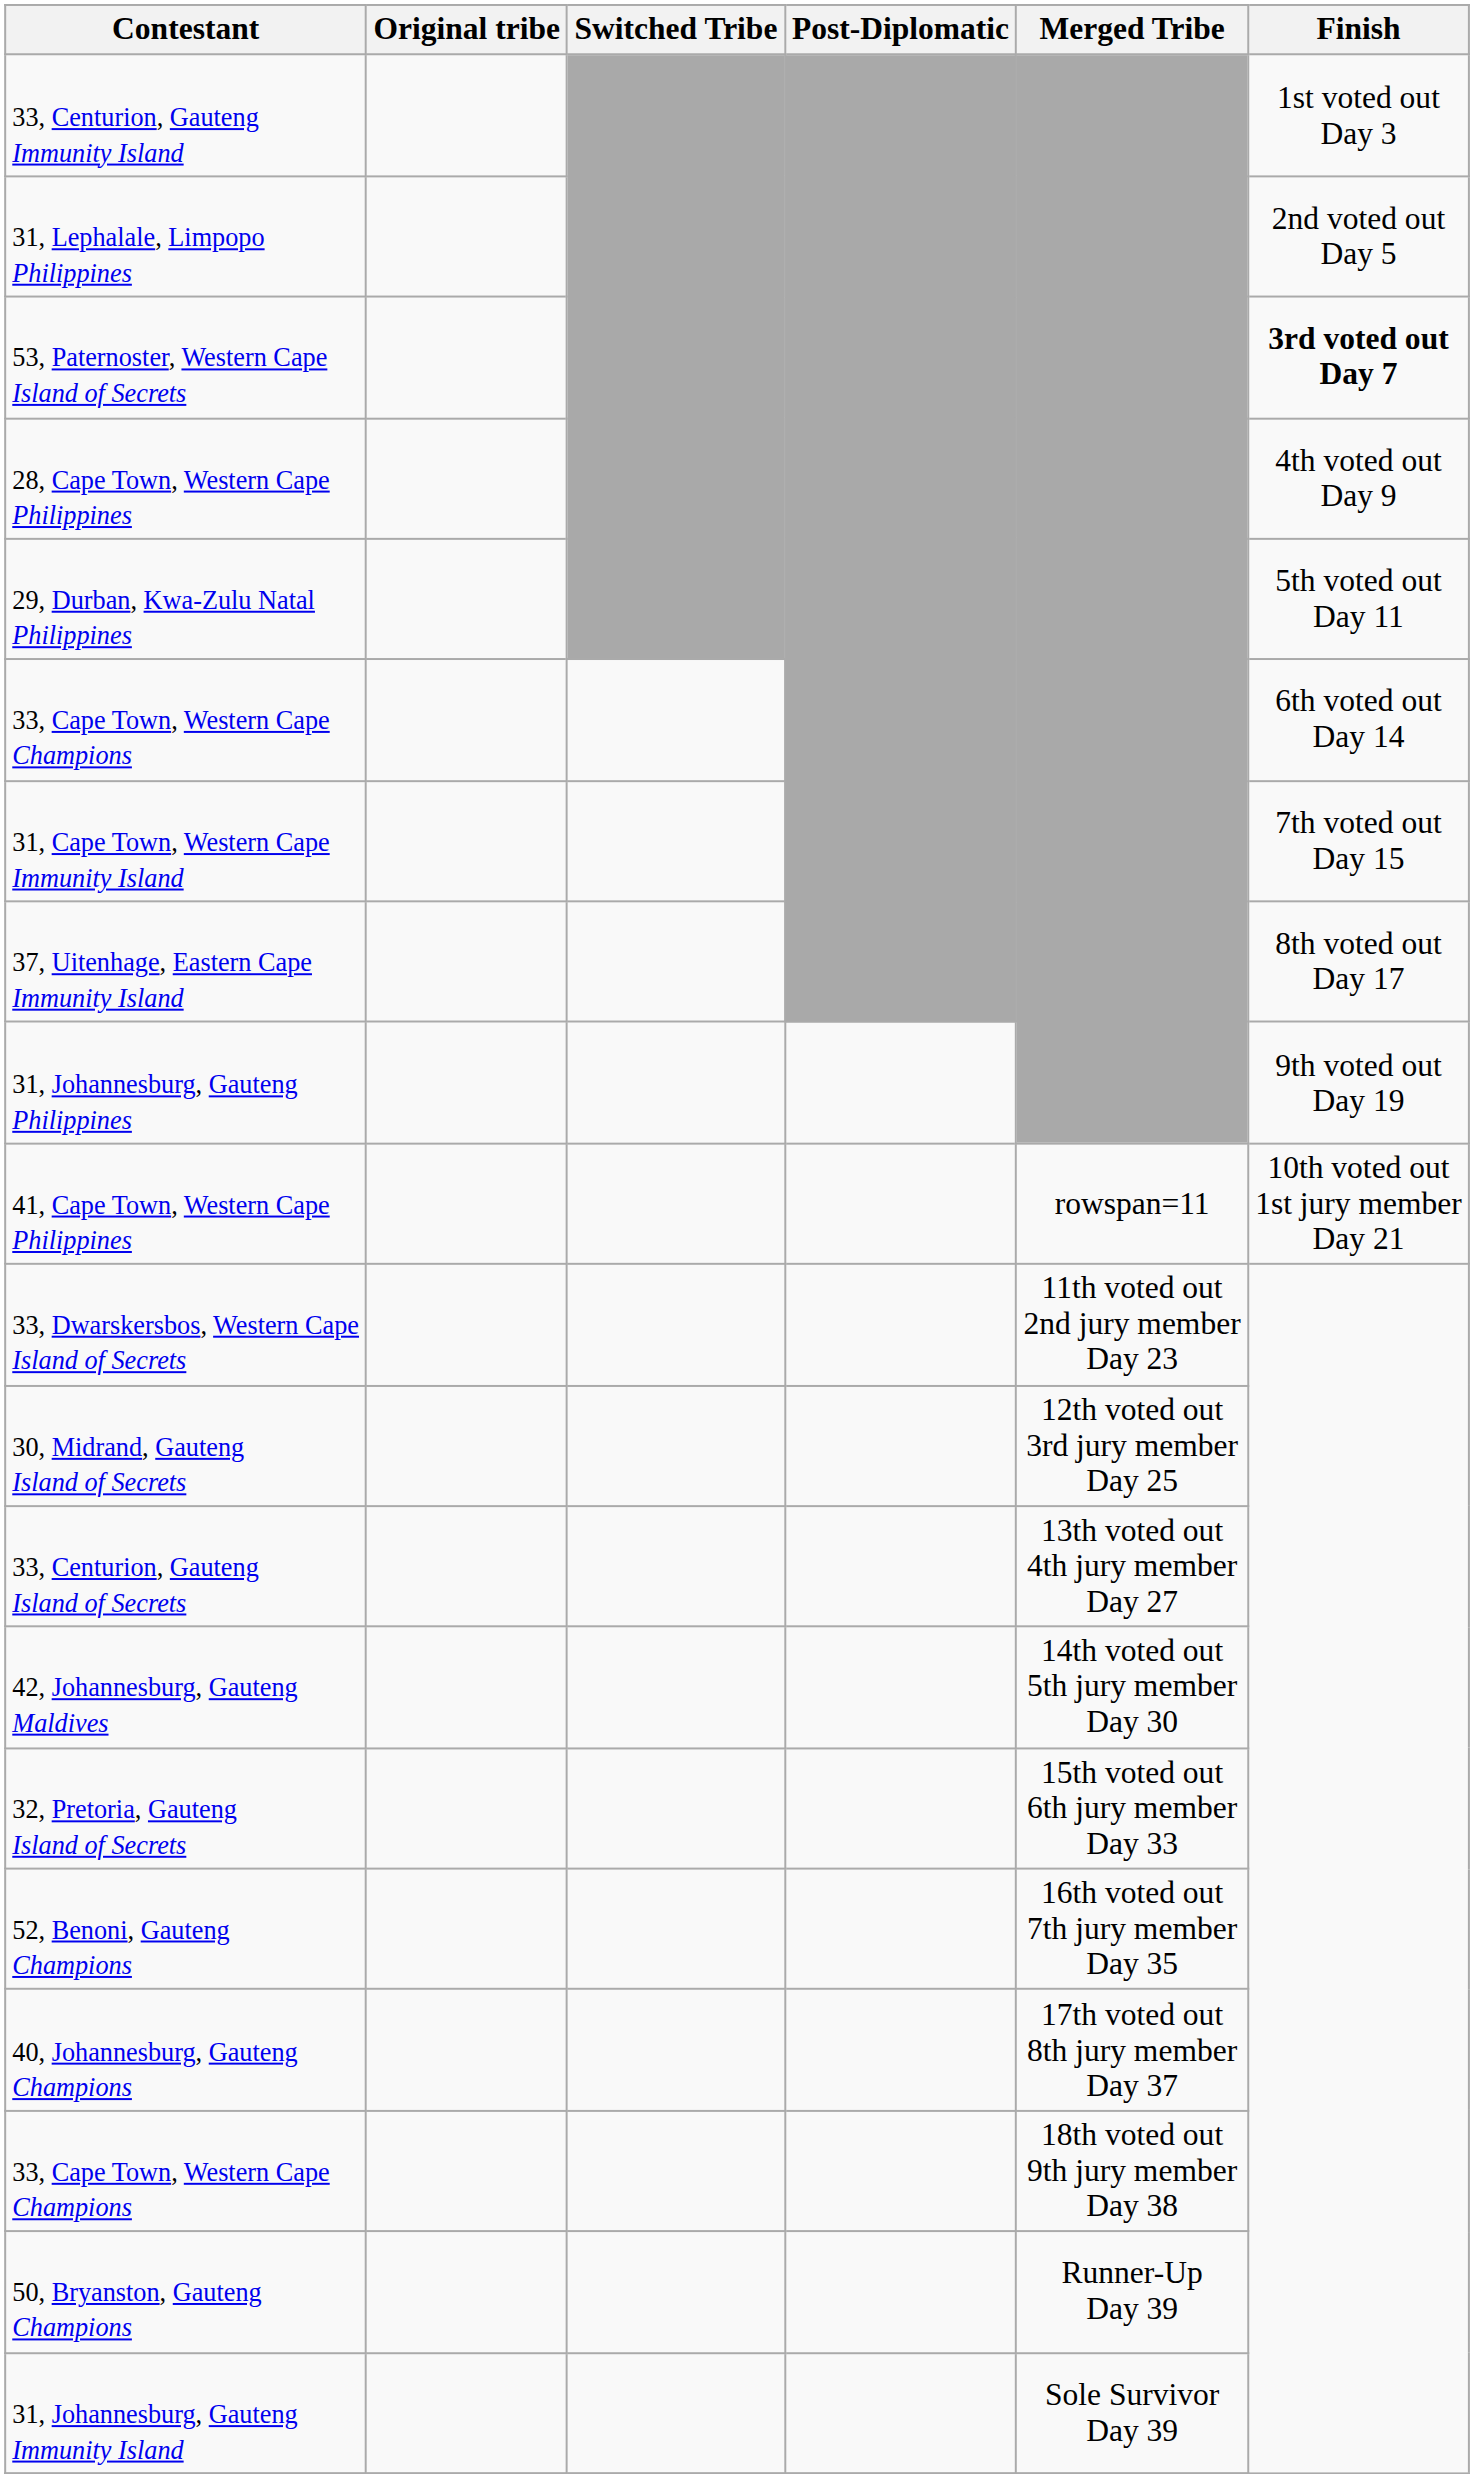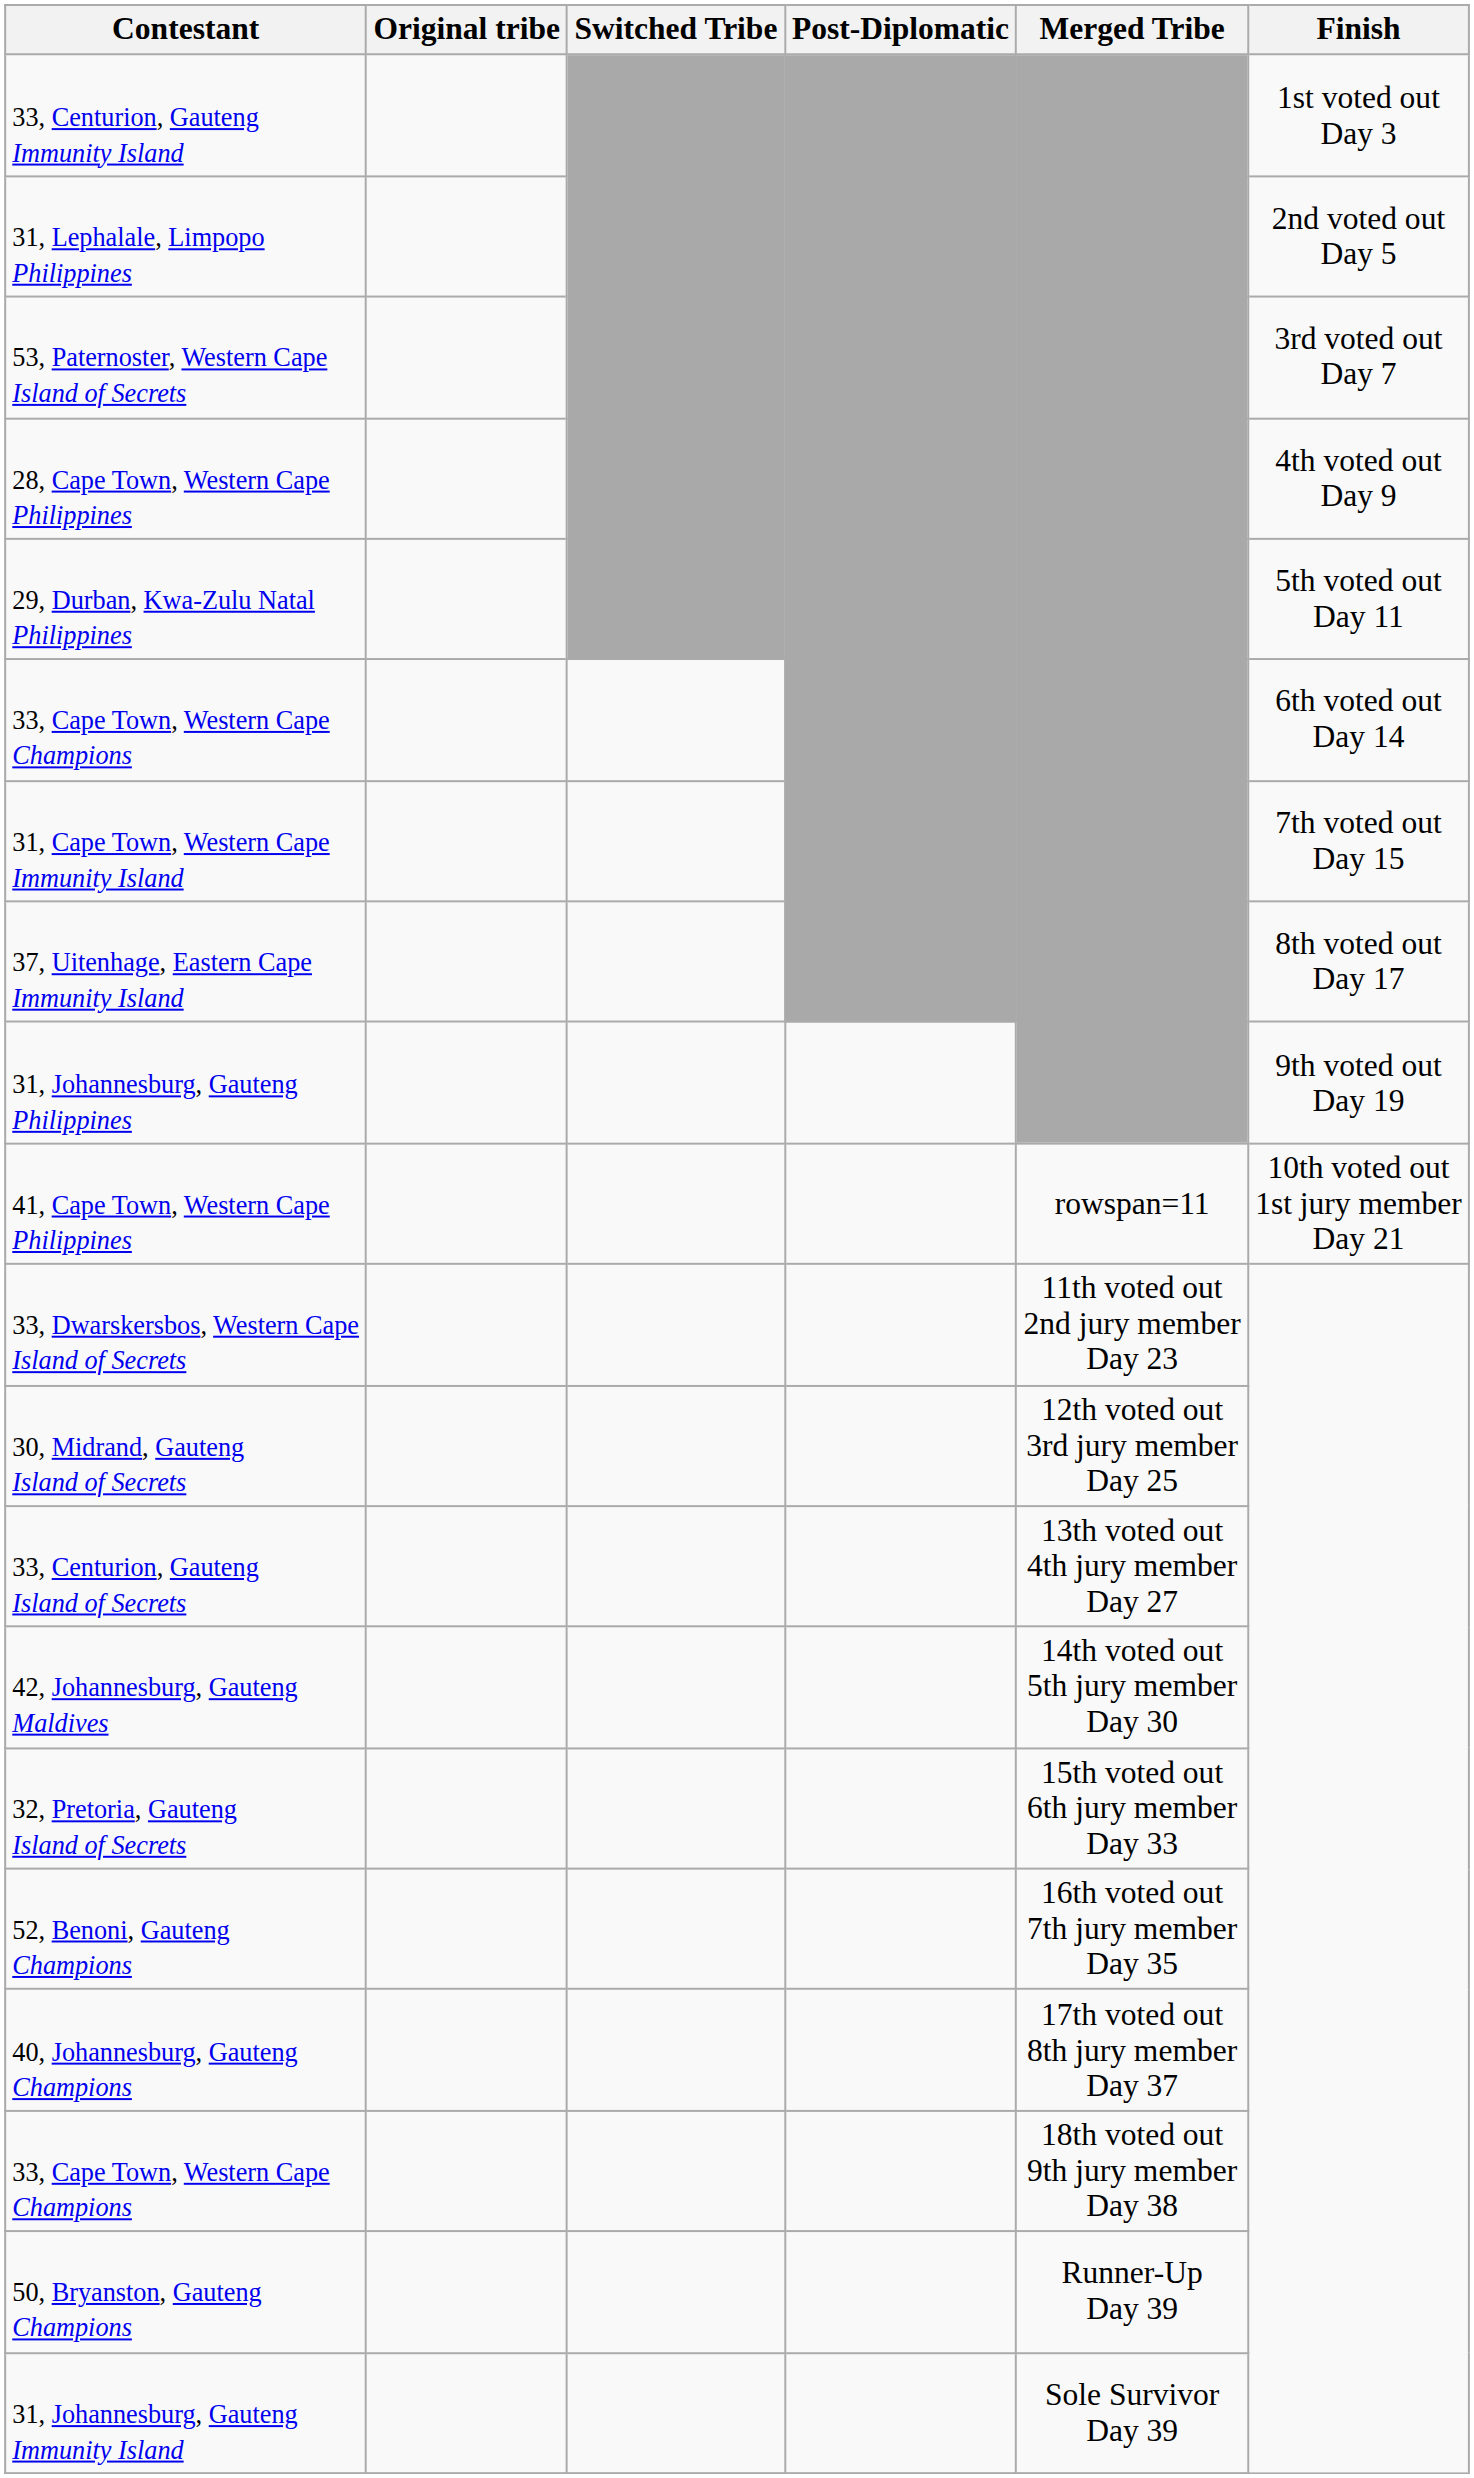(1358, 356) bold -> (1358, 356) normal
